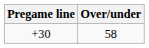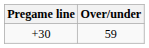(111, 33) 58 -> (111, 33) 59
